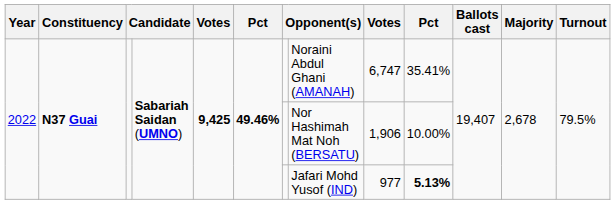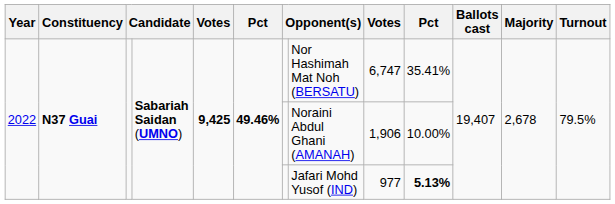(323, 70) Noraini Abdul Ghani (AMANAH) -> (325, 70) Nor Hashimah Mat Noh (BERSATU)
(325, 133) Nor Hashimah Mat Noh (BERSATU) -> (323, 133) Noraini Abdul Ghani (AMANAH)
